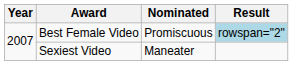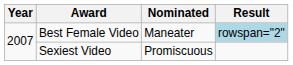(178, 32) Promiscuous -> (169, 32) Maneater
(169, 51) Maneater -> (178, 51) Promiscuous
